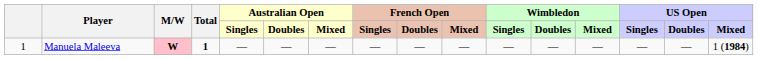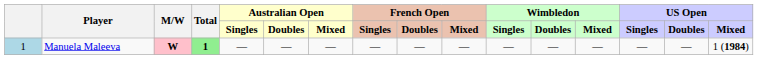(23, 46) no background -> (23, 46) lightblue background
(205, 46) no background -> (205, 46) lightgreen background
